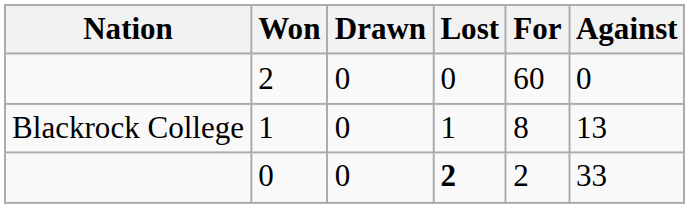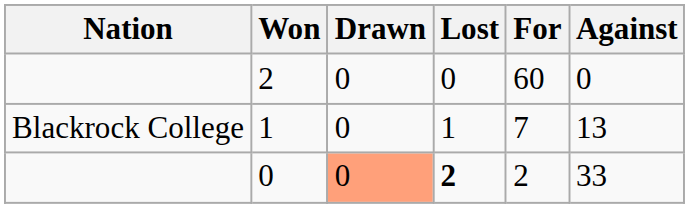(521, 127) 8 -> (521, 127) 7
(342, 176) no background -> (342, 176) lightsalmon background
